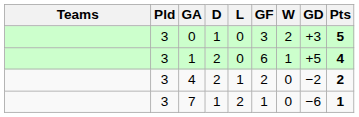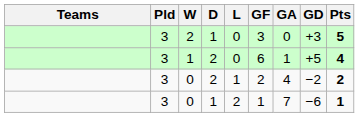columns swapped: (288, 15) <-> (192, 15)
